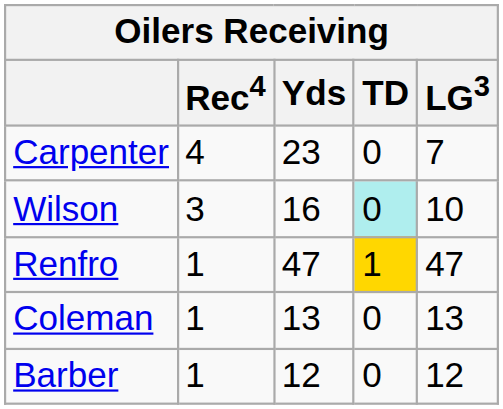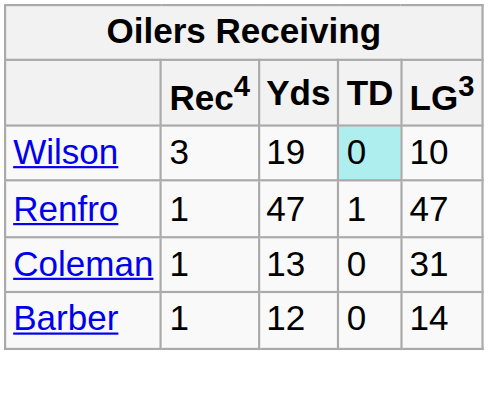- row: (91, 152)
(301, 208) 16 -> (286, 152) 19
(372, 264) gold background -> (356, 208) no background
(445, 319) 13 -> (429, 264) 31
(445, 375) 12 -> (429, 319) 14
